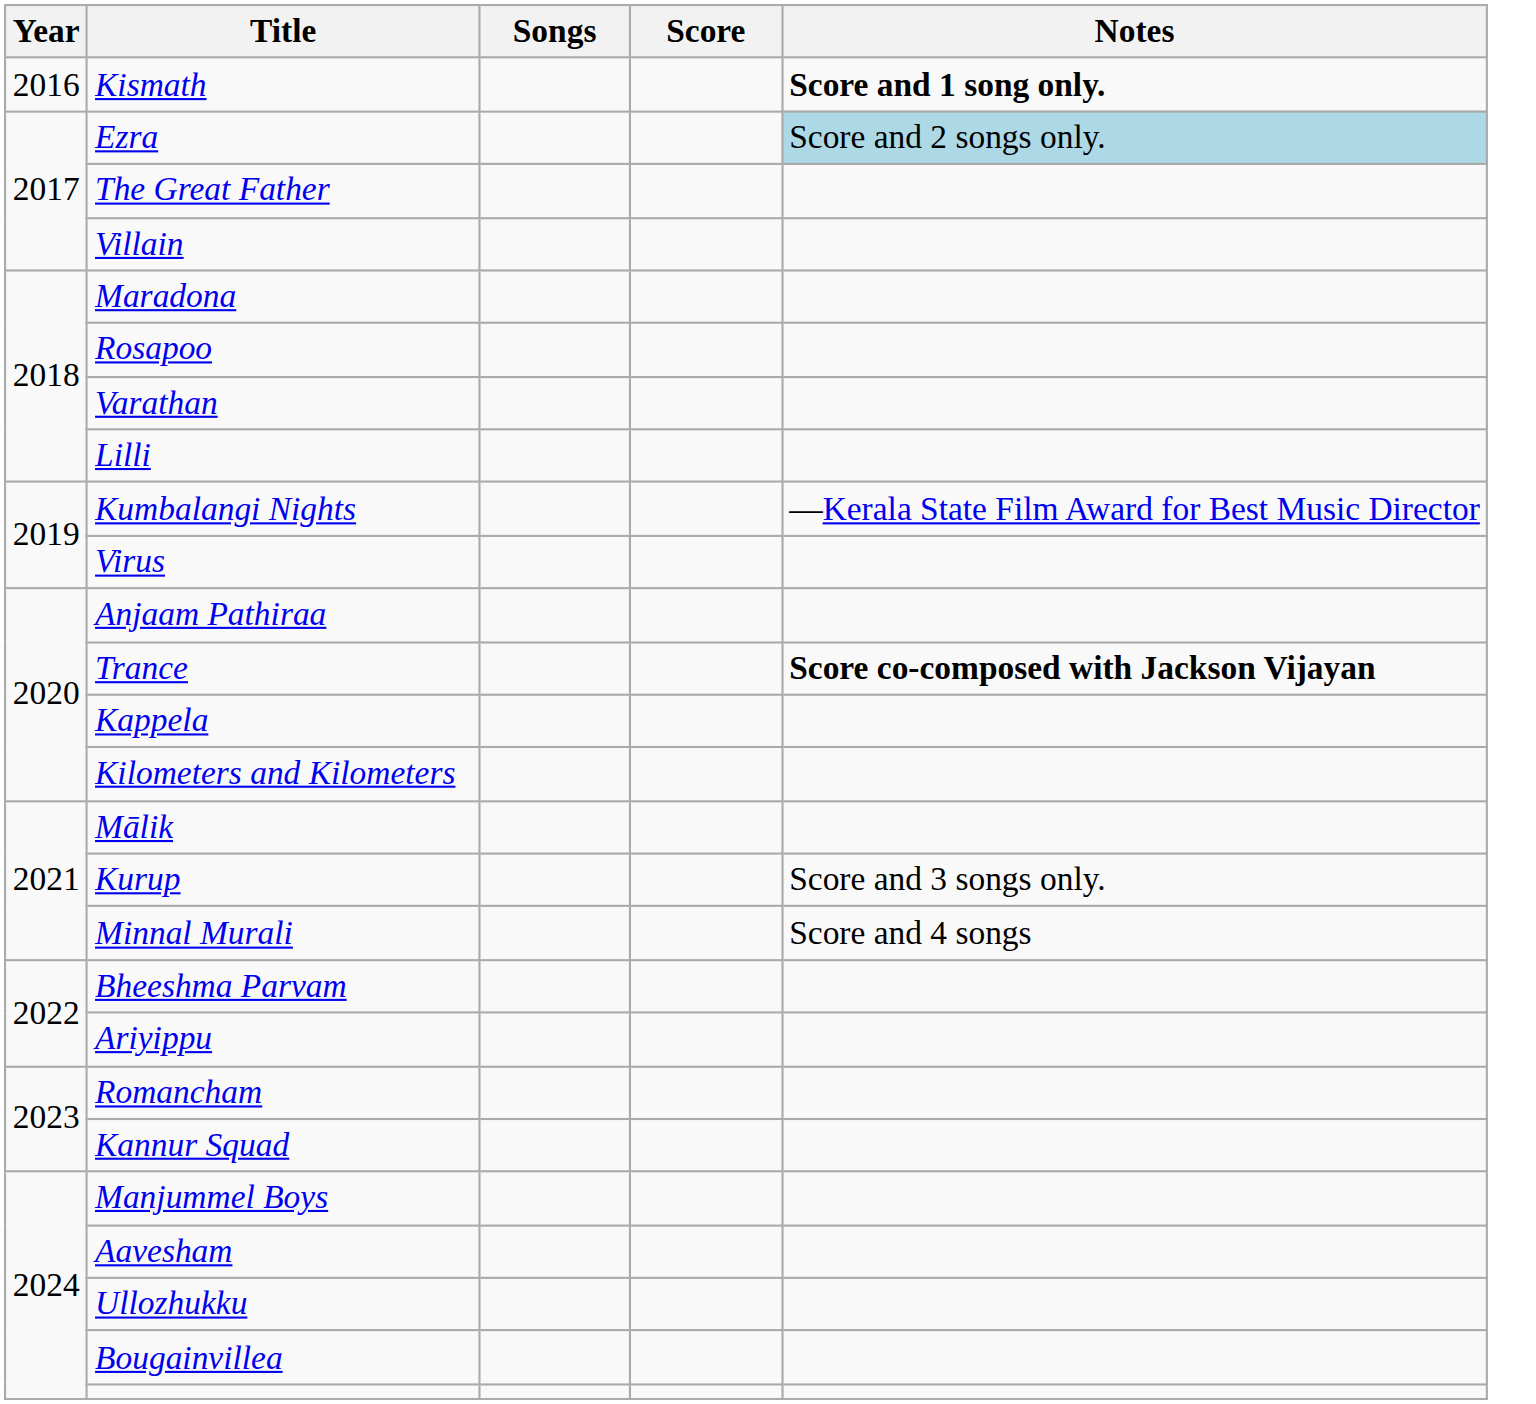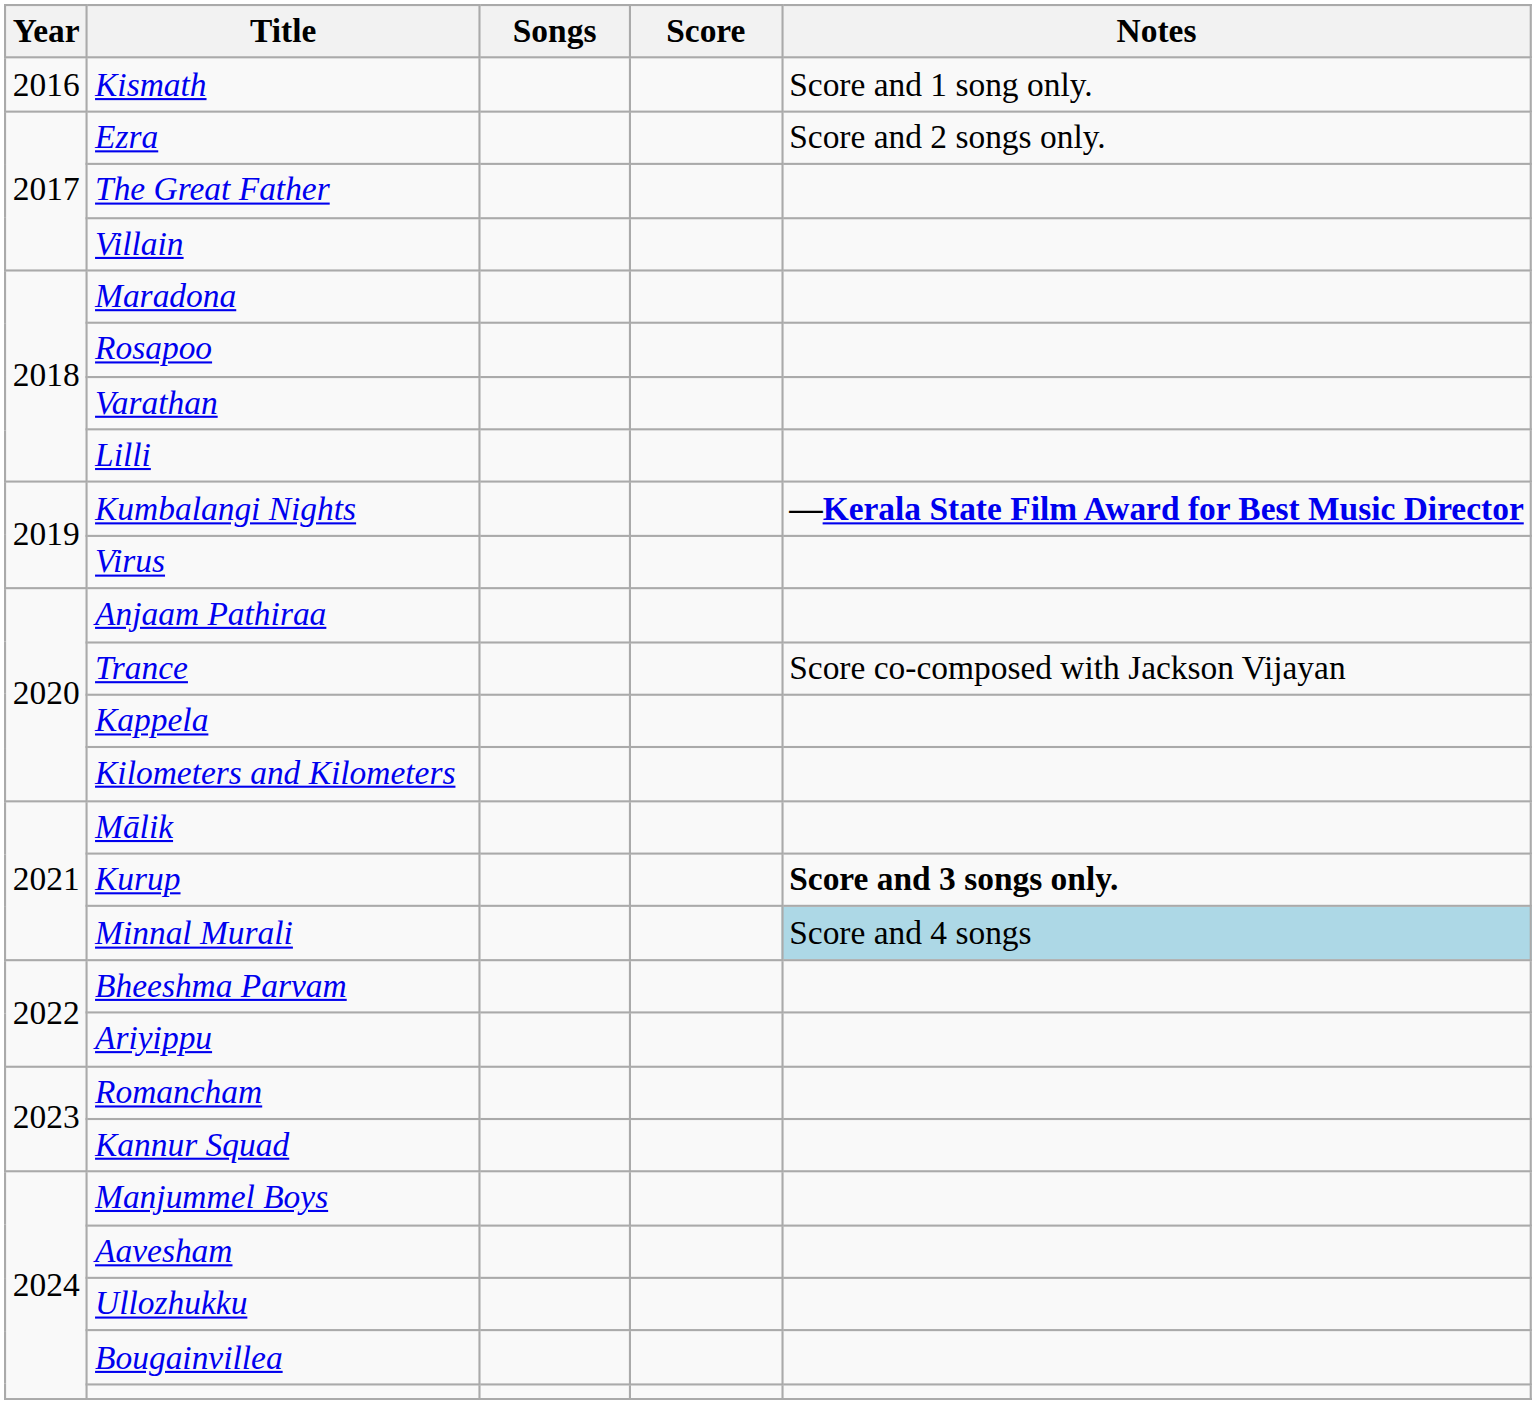(947, 84) bold -> (941, 84) normal
(947, 137) lightblue background -> (947, 137) no background
(1135, 508) normal -> (1156, 508) bold
(1082, 667) bold -> (1067, 667) normal
(947, 879) normal -> (954, 879) bold
(910, 932) no background -> (910, 932) lightblue background
